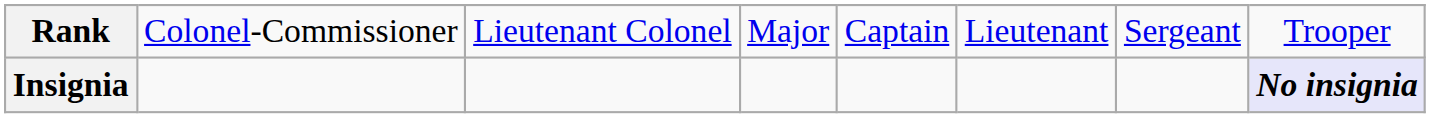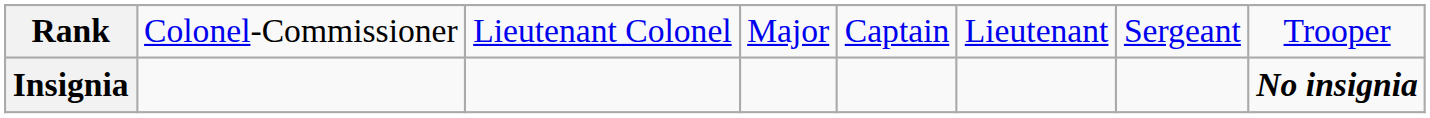(1337, 84) lavender background -> (1337, 84) no background
